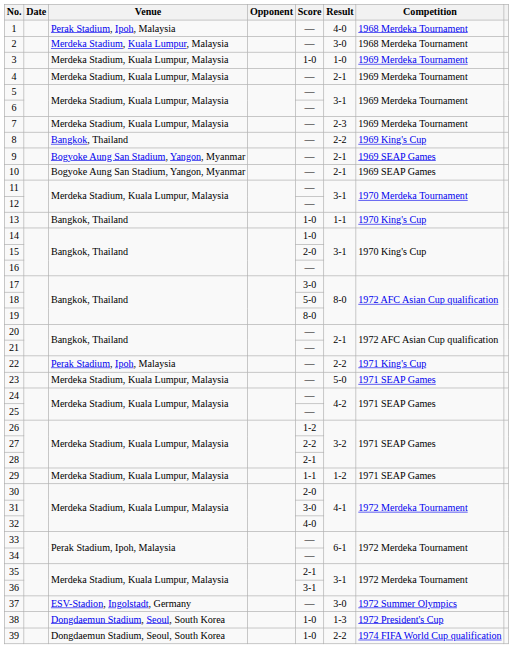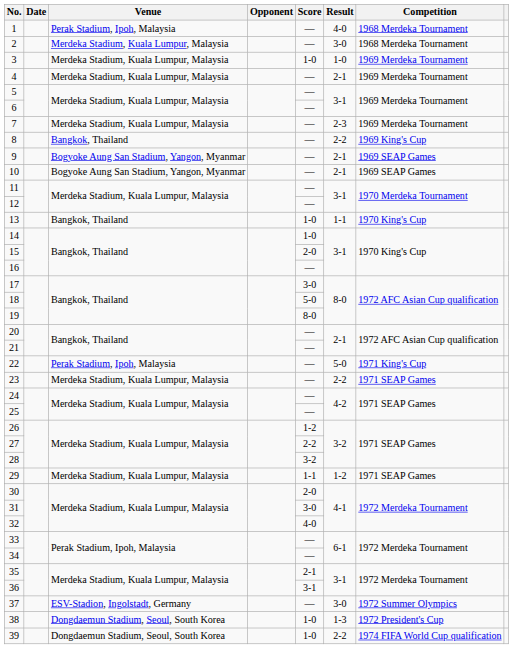(340, 364) 2-2 -> (340, 364) 5-0
(340, 380) 5-0 -> (340, 380) 2-2
(310, 460) 2-1 -> (310, 460) 3-2
